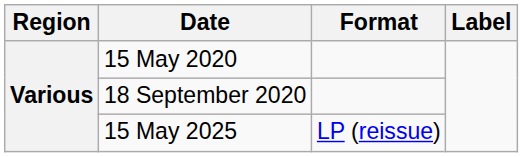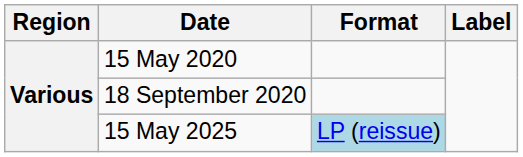(379, 132) no background -> (379, 132) lightblue background
